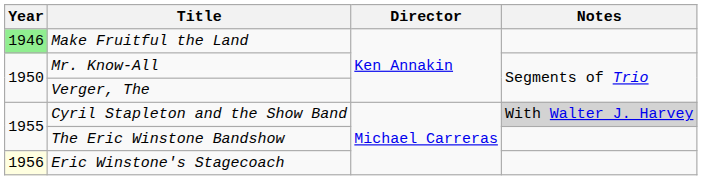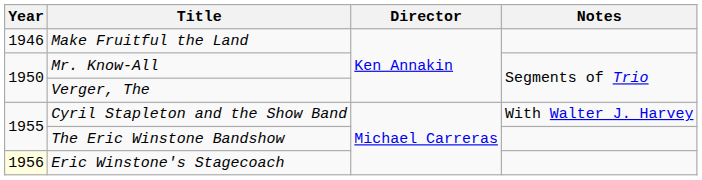(26, 41) lightgreen background -> (26, 41) no background
(599, 114) lightgrey background -> (599, 114) no background
